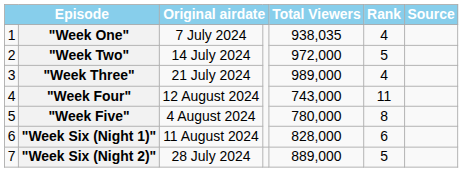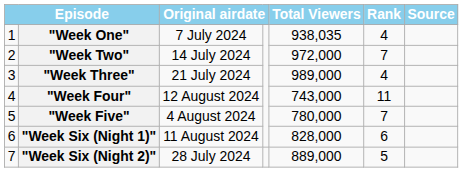(384, 55) 5 -> (384, 55) 7
(384, 116) 8 -> (384, 116) 7
